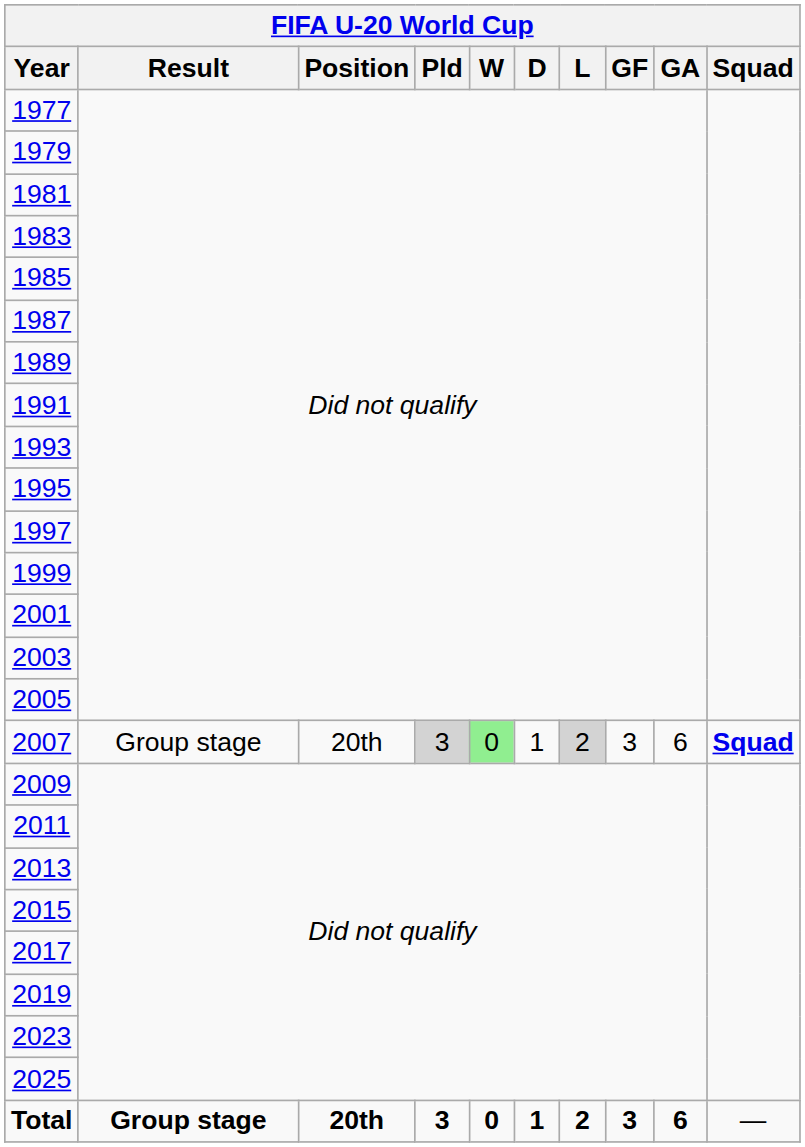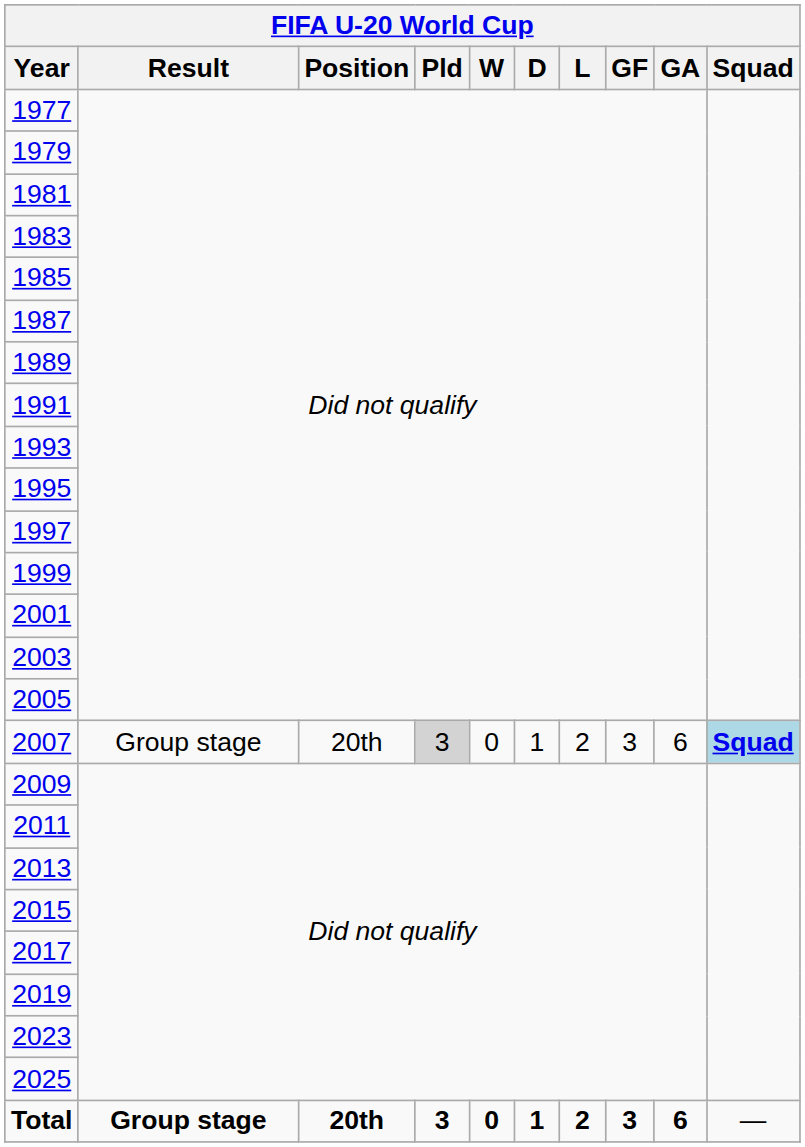(492, 741) lightgreen background -> (492, 741) no background
(582, 741) lightgrey background -> (582, 741) no background
(753, 741) no background -> (753, 741) lightblue background
